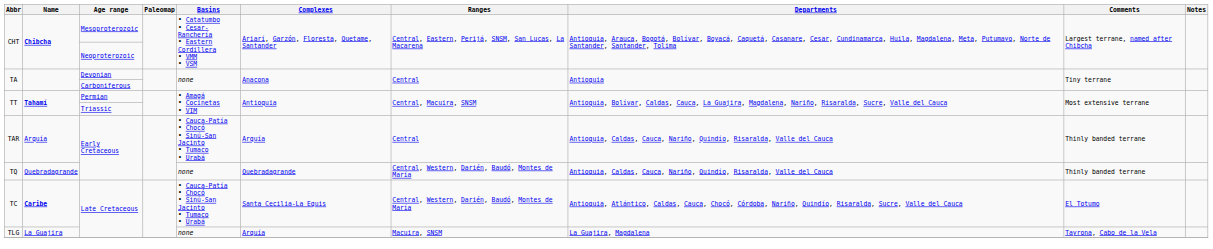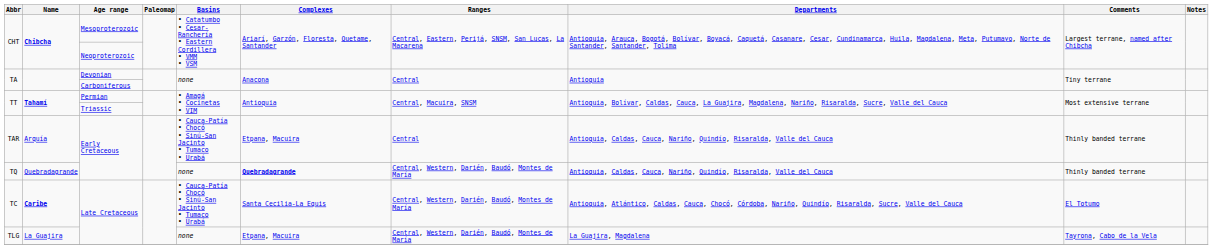(254, 139) Arquía -> (271, 139) Etpana, Macuira
(269, 172) normal -> (269, 172) bold
(254, 233) Arquía -> (271, 236) Etpana, Macuira
(417, 233) Macuira, SNSM -> (472, 236) Central, Western, Darién, Baudó, Montes de María
